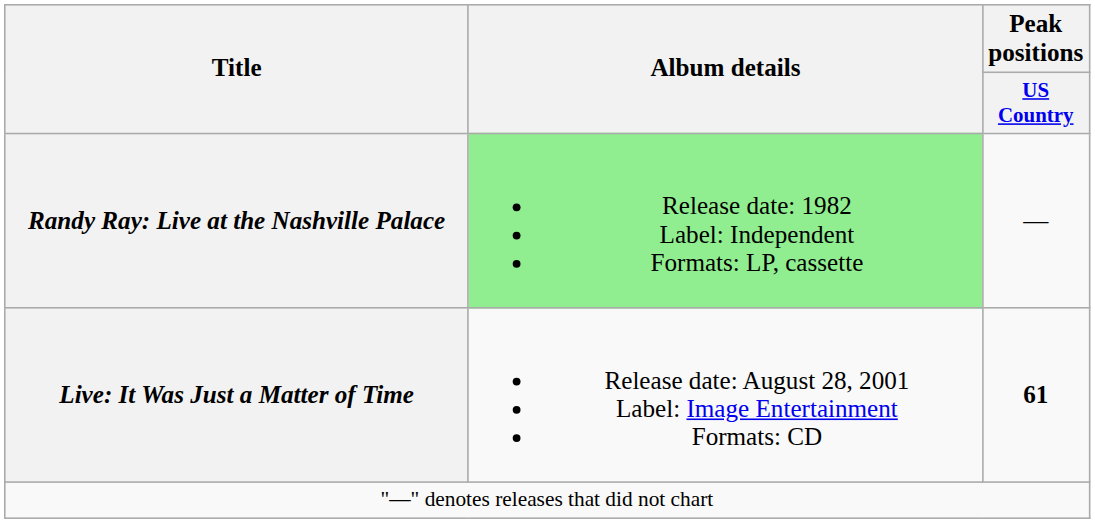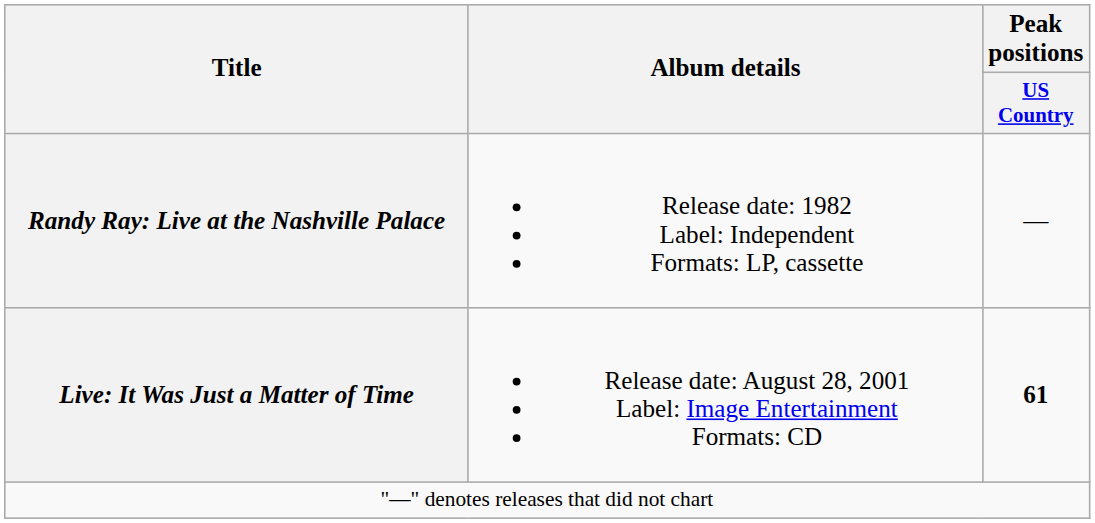(726, 235) lightgreen background -> (726, 235) no background
